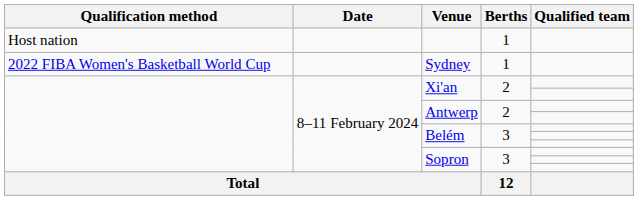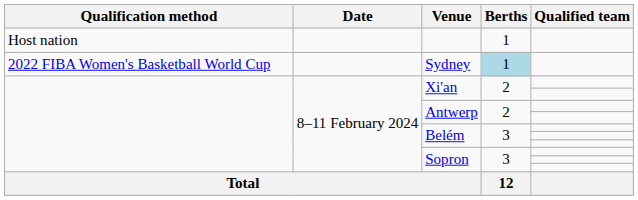(506, 64) no background -> (506, 64) lightblue background
